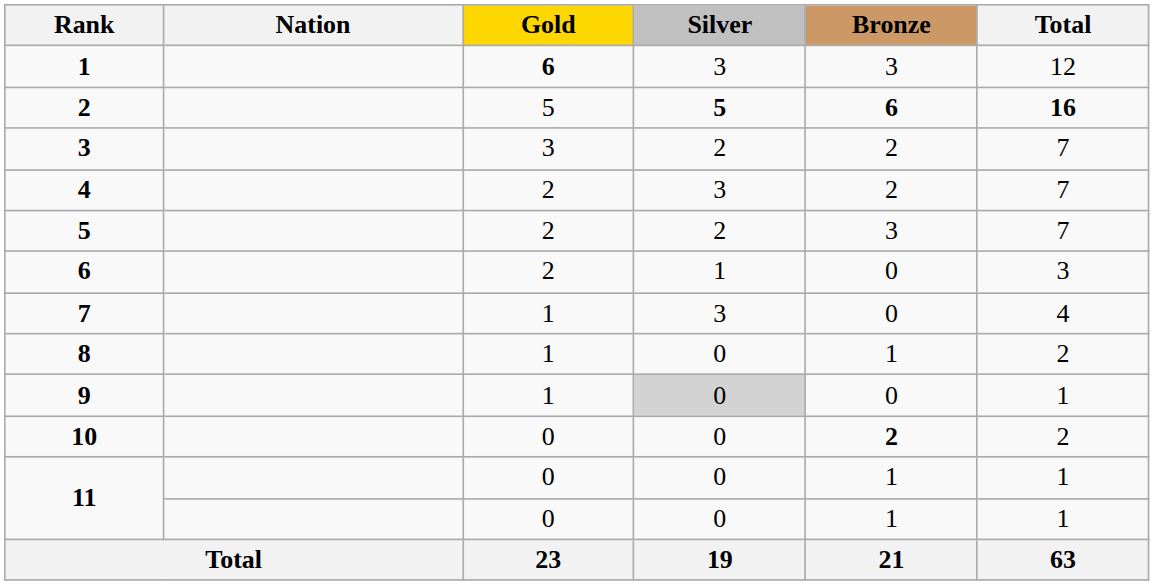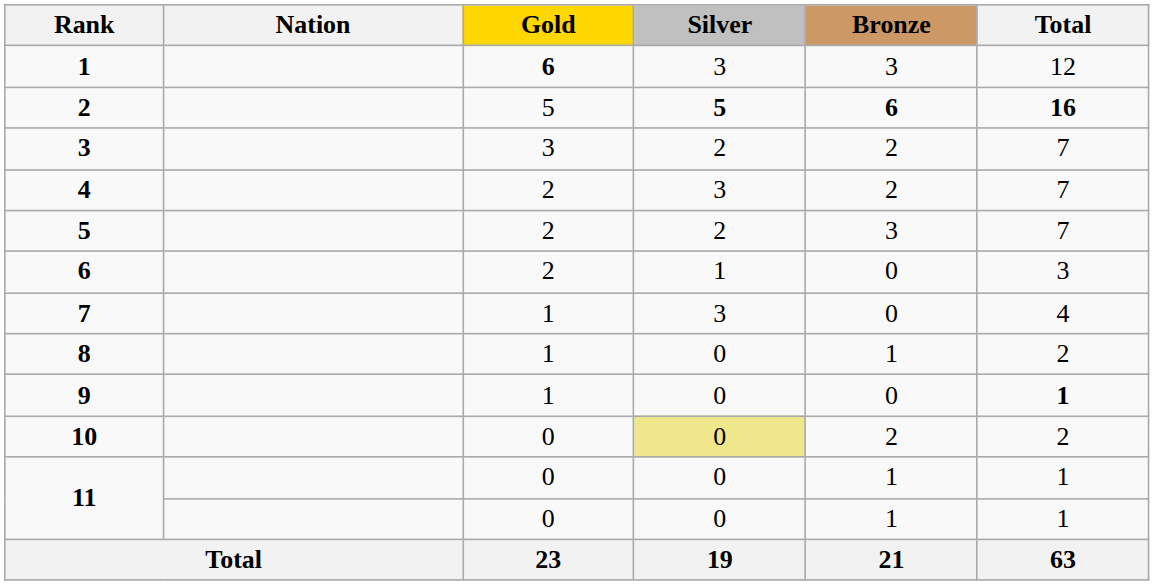(720, 395) lightgrey background -> (720, 395) no background
(1063, 395) normal -> (1063, 395) bold
(720, 436) no background -> (720, 436) khaki background
(891, 436) bold -> (891, 436) normal
